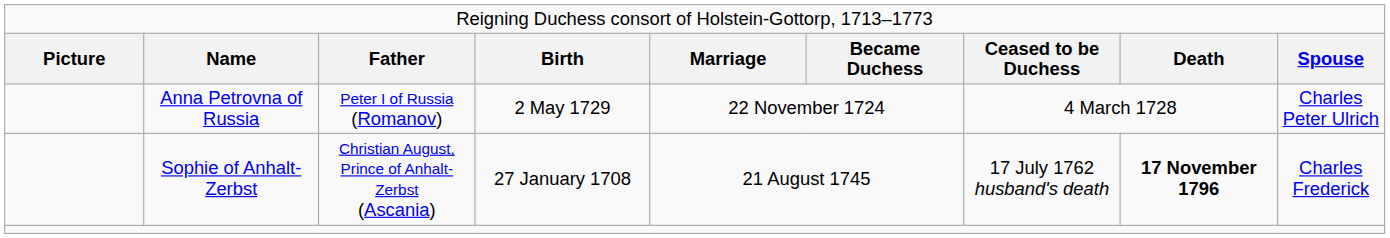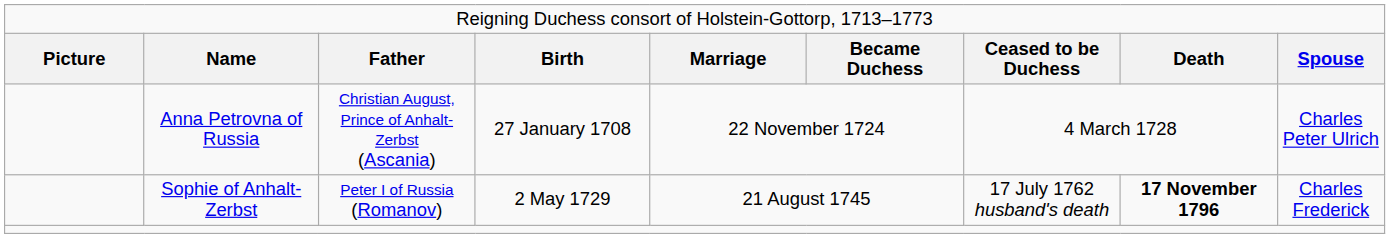(397, 109) Peter I of Russia (Romanov) -> (397, 130) Christian August, Prince of Anhalt-Zerbst (Ascania)
(562, 108) 2 May 1729 -> (562, 129) 27 January 1708
(397, 180) Christian August, Prince of Anhalt-Zerbst (Ascania) -> (397, 200) Peter I of Russia (Romanov)
(562, 179) 27 January 1708 -> (562, 199) 2 May 1729
